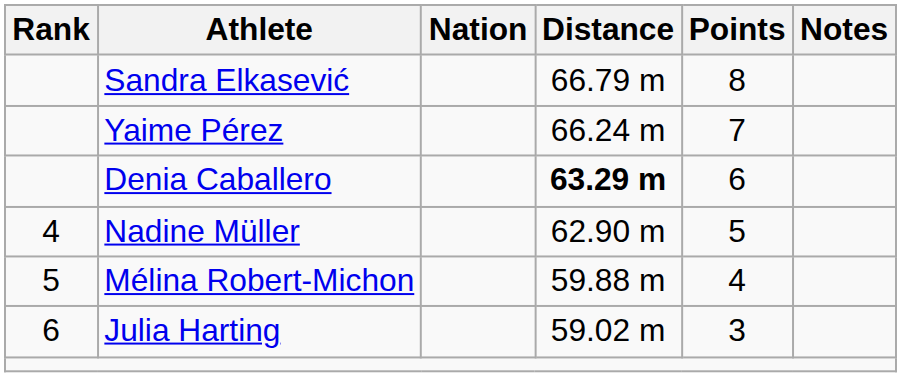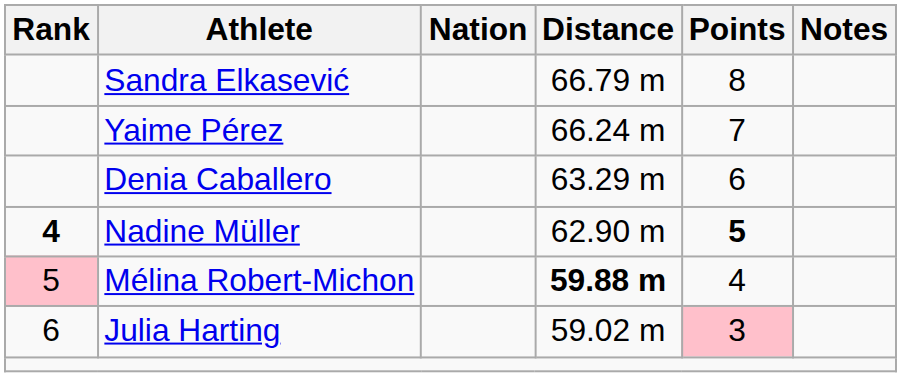(608, 180) bold -> (608, 180) normal
(51, 230) normal -> (51, 230) bold
(737, 230) normal -> (737, 230) bold
(51, 280) no background -> (51, 280) pink background
(608, 280) normal -> (608, 280) bold
(737, 331) no background -> (737, 331) pink background
